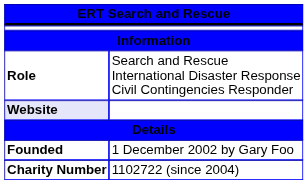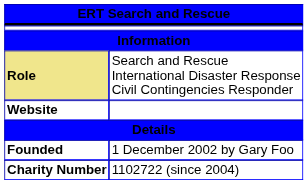(21, 75) no background -> (21, 75) khaki background
(32, 110) lavender background -> (32, 110) no background
